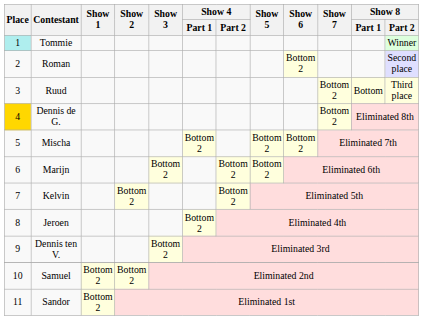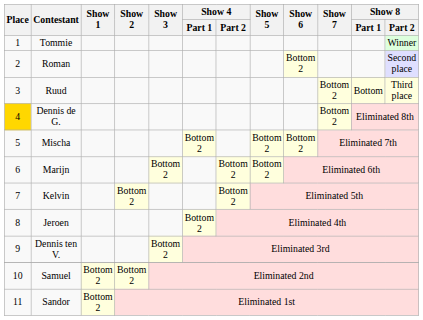(18, 43) paleturquoise background -> (18, 43) no background
